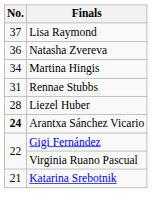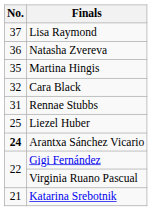(15, 68) 34 -> (15, 68) 35
+ row: (55, 87)
(15, 105) 28 -> (15, 123) 25
